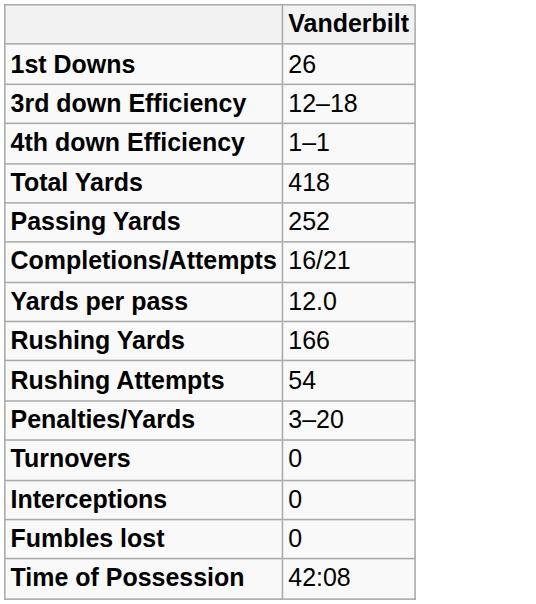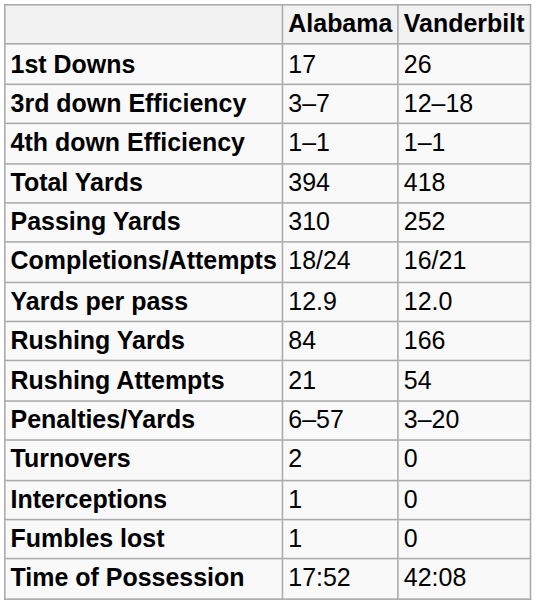+ column: (340, 24)
